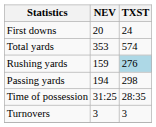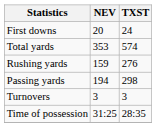(130, 63) lightblue background -> (130, 63) no background
rows swapped: (28, 113) <-> (47, 97)
